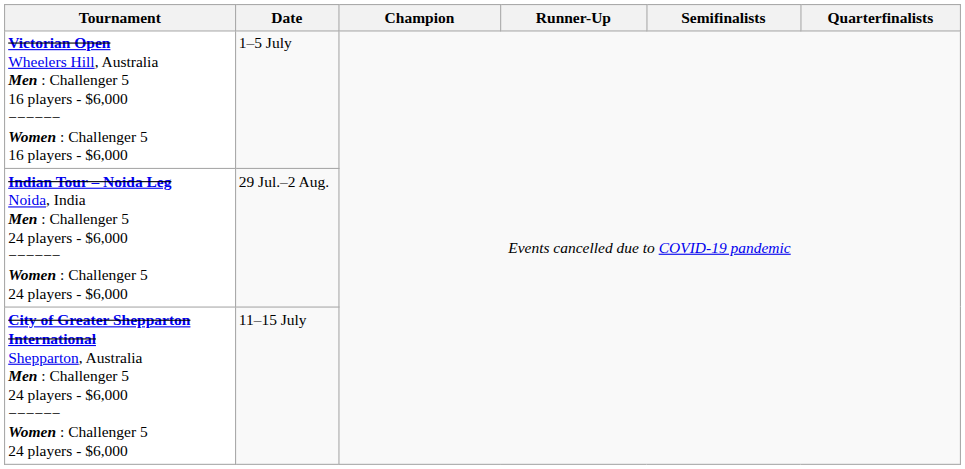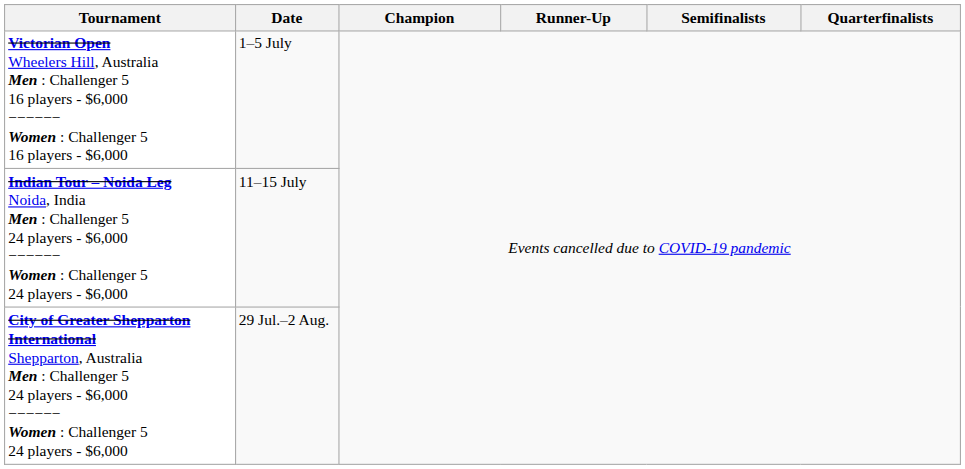(284, 181) 29 Jul.–2 Aug. -> (273, 181) 11–15 July
(273, 319) 11–15 July -> (284, 319) 29 Jul.–2 Aug.
